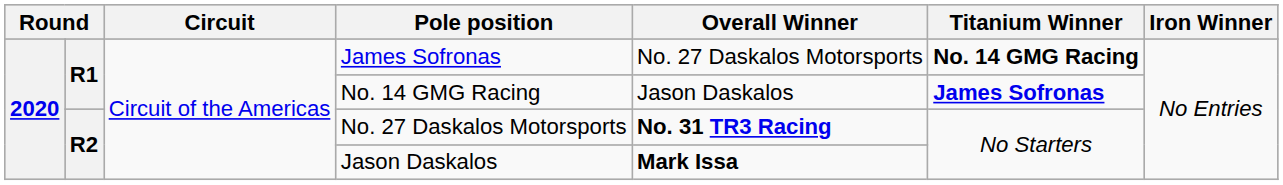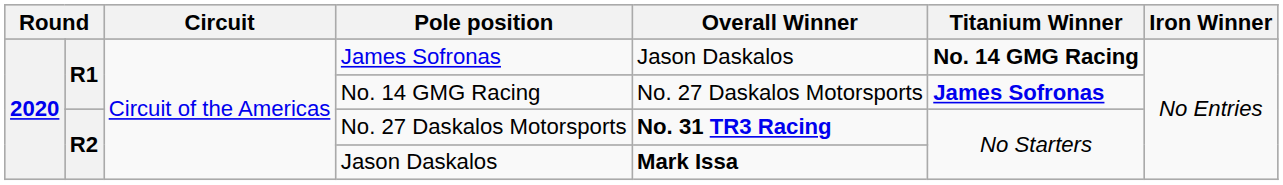(780, 57) No. 27 Daskalos Motorsports -> (715, 57) Jason Daskalos
(715, 92) Jason Daskalos -> (780, 92) No. 27 Daskalos Motorsports
